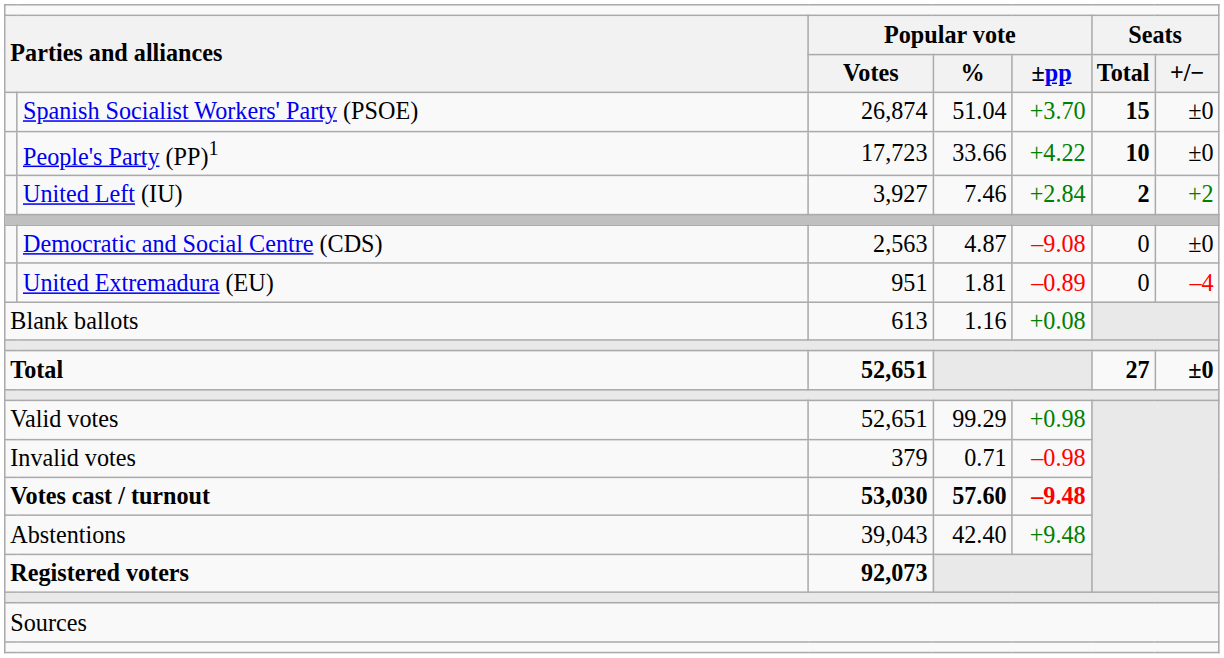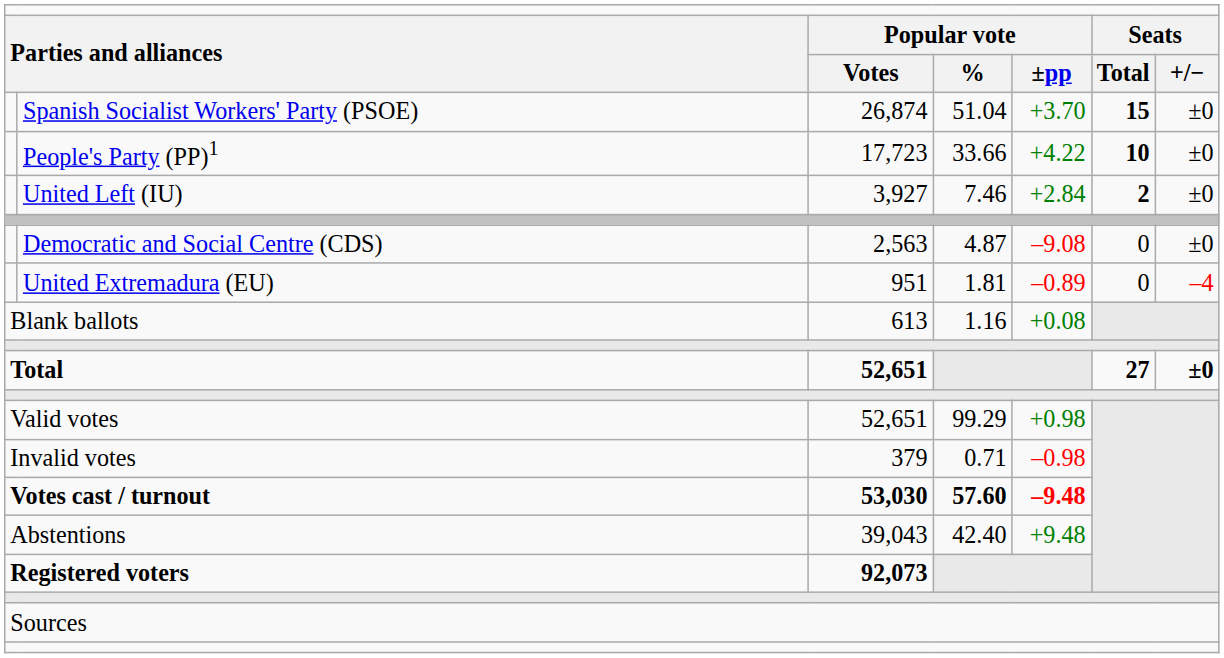(1201, 194) +2 -> (1201, 194) ±0
